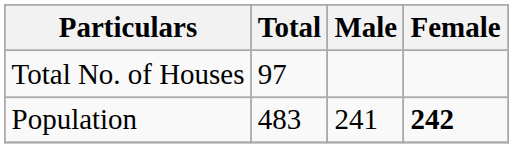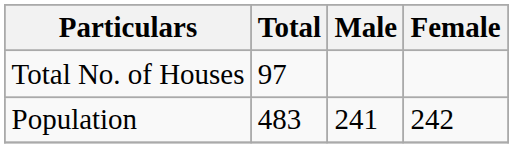(432, 119) bold -> (432, 119) normal
